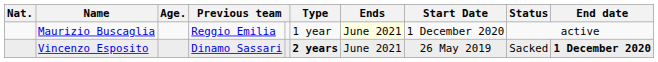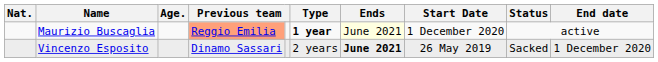(234, 31) no background -> (234, 31) lightsalmon background
(312, 31) normal -> (312, 31) bold
(315, 48) bold -> (315, 48) normal
(372, 48) normal -> (372, 48) bold
(602, 48) bold -> (602, 48) normal
